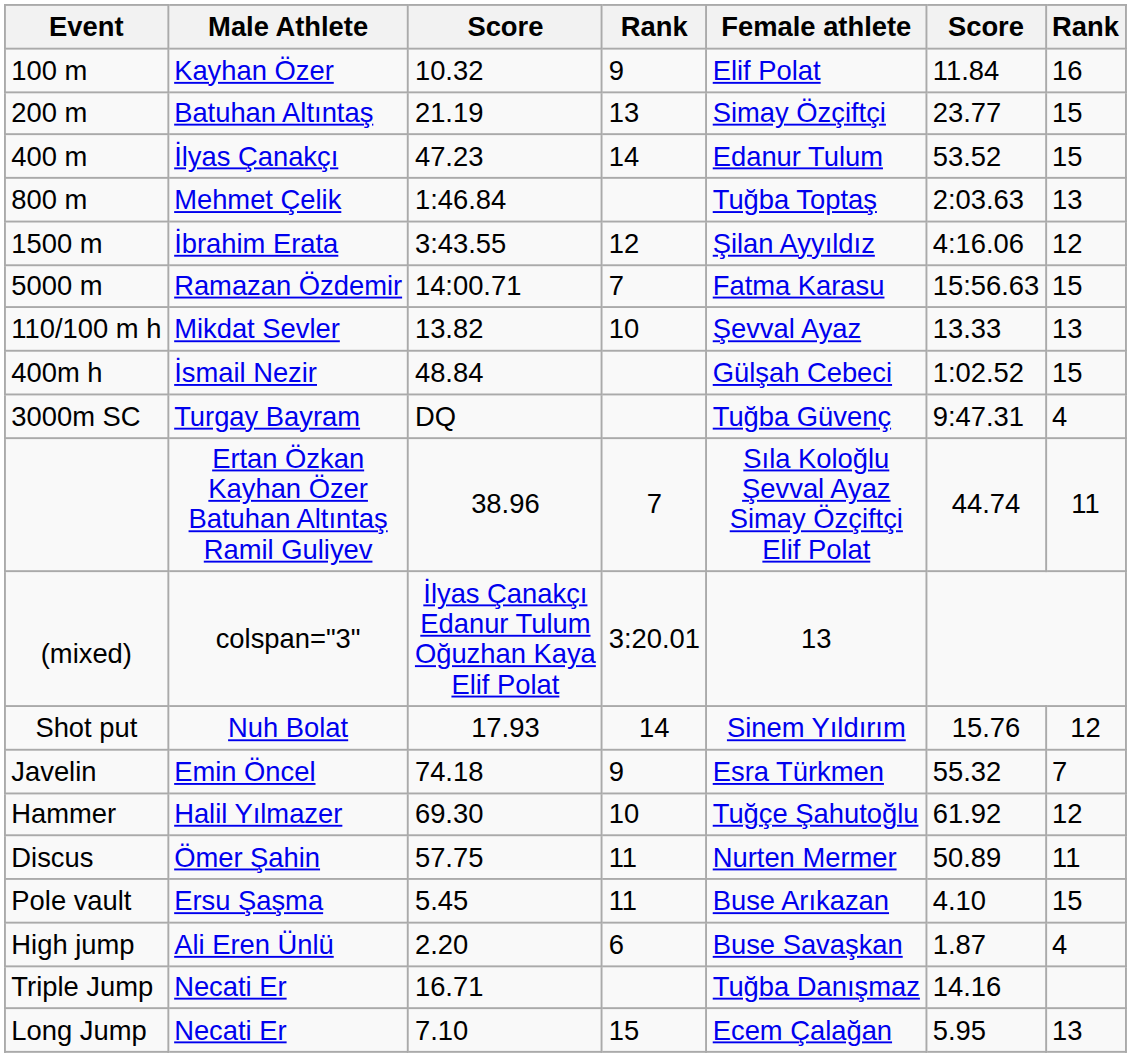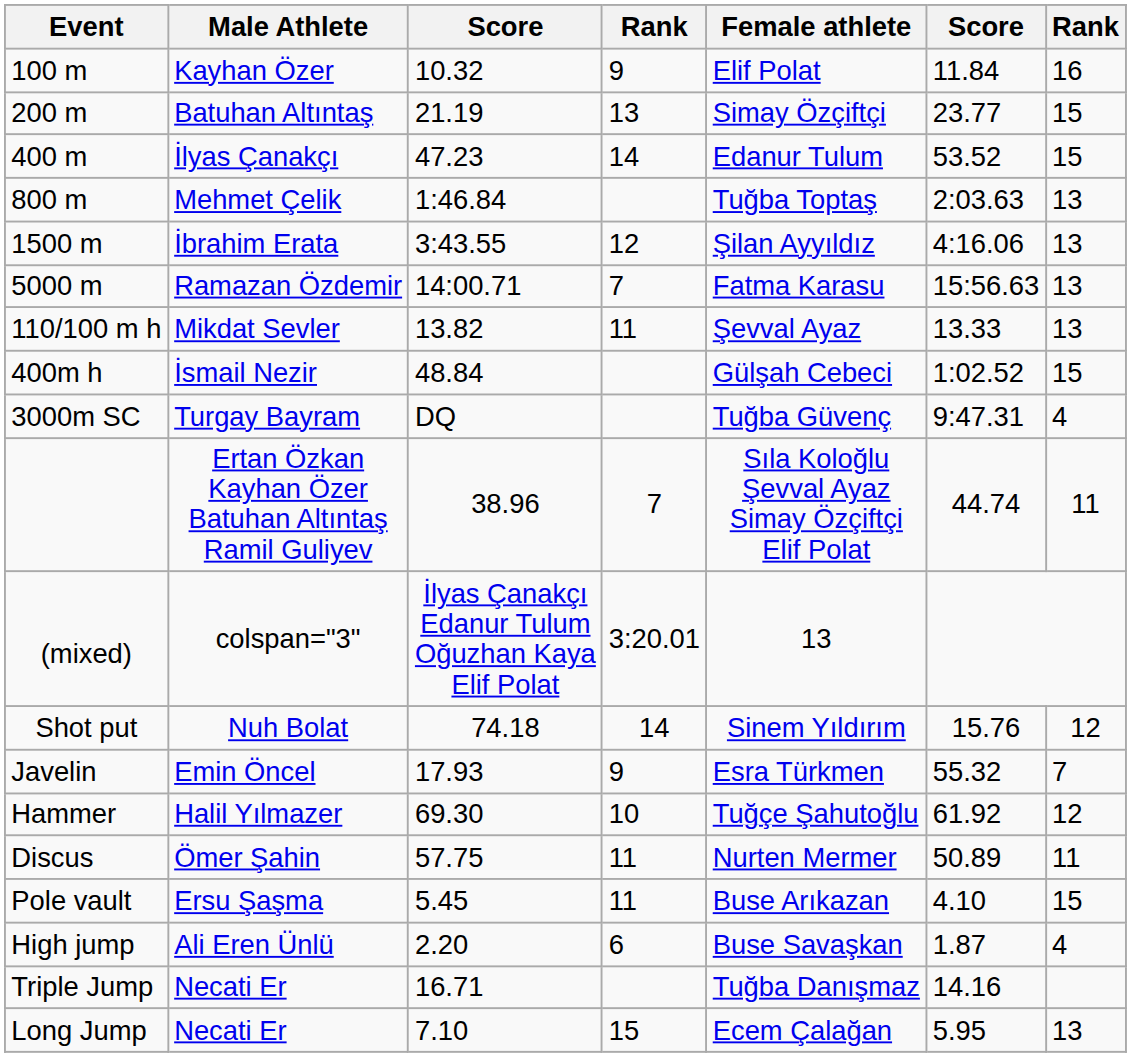(1067, 243) 12 -> (1067, 243) 13
(1067, 286) 15 -> (1067, 286) 13
(624, 330) 10 -> (623, 330) 11
(505, 728) 17.93 -> (505, 728) 74.18
(449, 771) 74.18 -> (449, 771) 17.93
